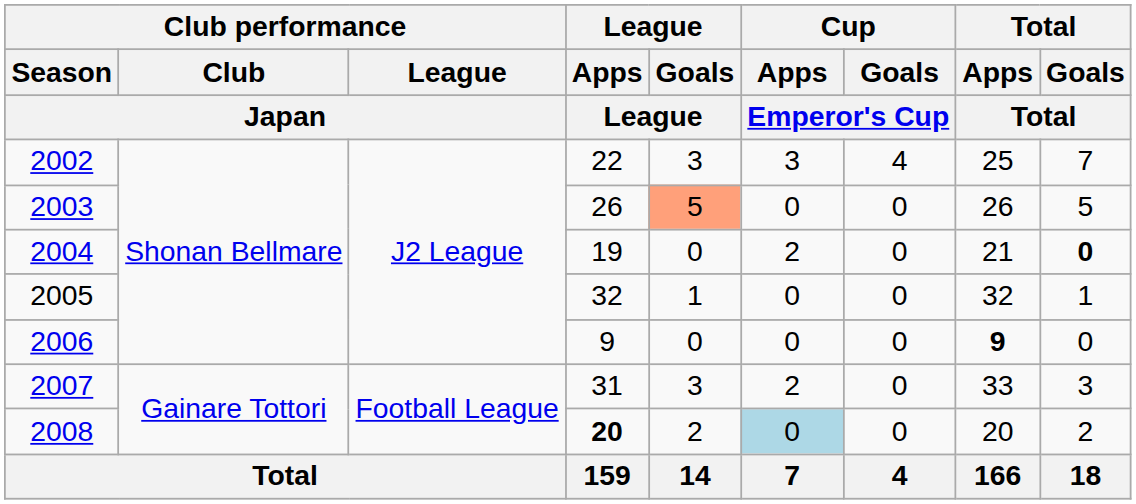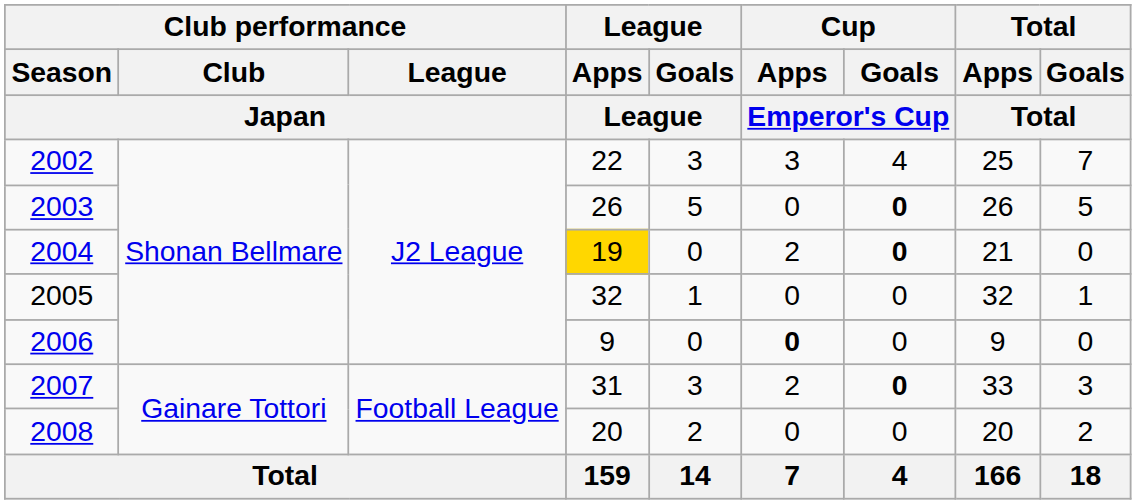(695, 206) lightsalmon background -> (695, 206) no background
(900, 206) normal -> (900, 206) bold
(607, 251) no background -> (607, 251) gold background
(900, 251) normal -> (900, 251) bold
(1085, 251) bold -> (1085, 251) normal
(792, 341) normal -> (792, 341) bold
(998, 341) bold -> (998, 341) normal
(900, 386) normal -> (900, 386) bold
(607, 431) bold -> (607, 431) normal
(792, 431) lightblue background -> (792, 431) no background
